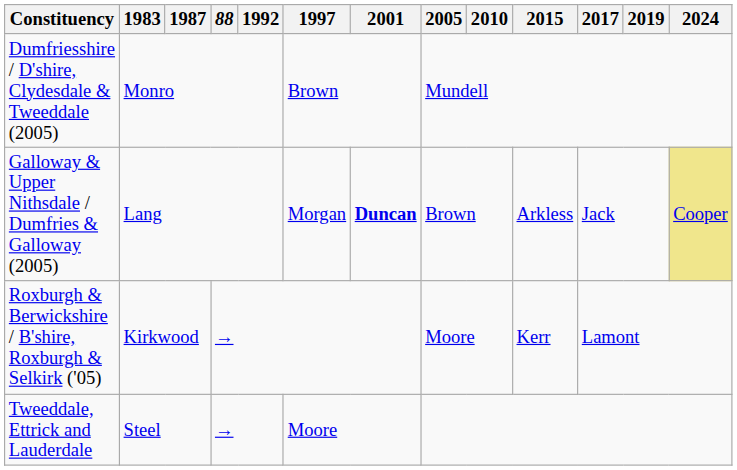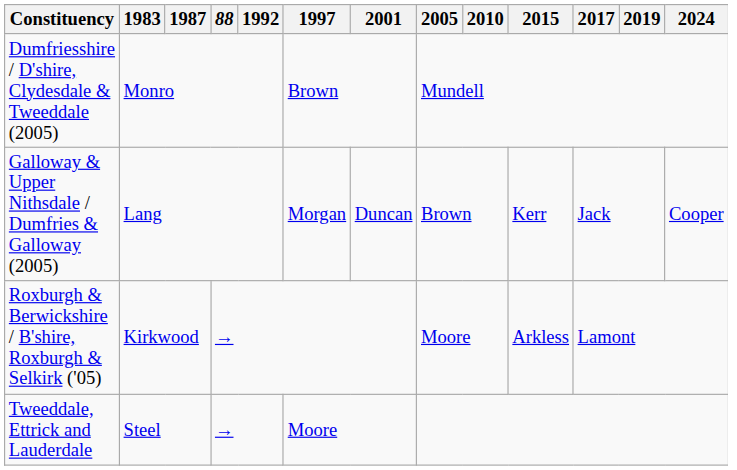(386, 213) bold -> (384, 213) normal
(545, 213) Arkless -> (529, 213) Kerr
(700, 213) khaki background -> (696, 213) no background
(534, 337) Kerr -> (541, 337) Arkless
